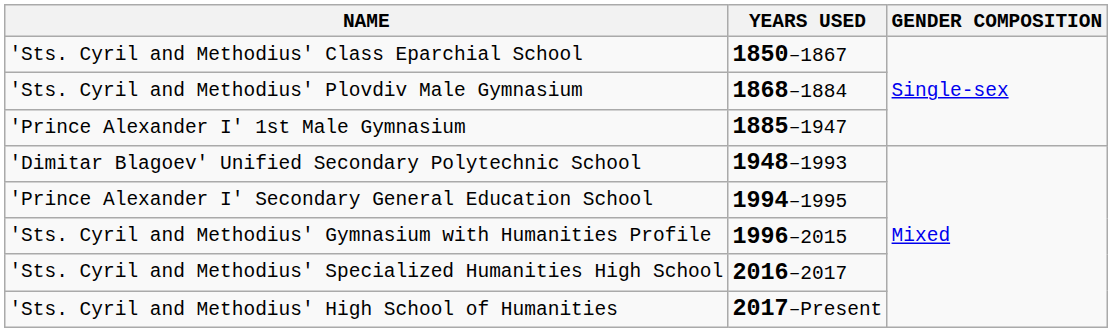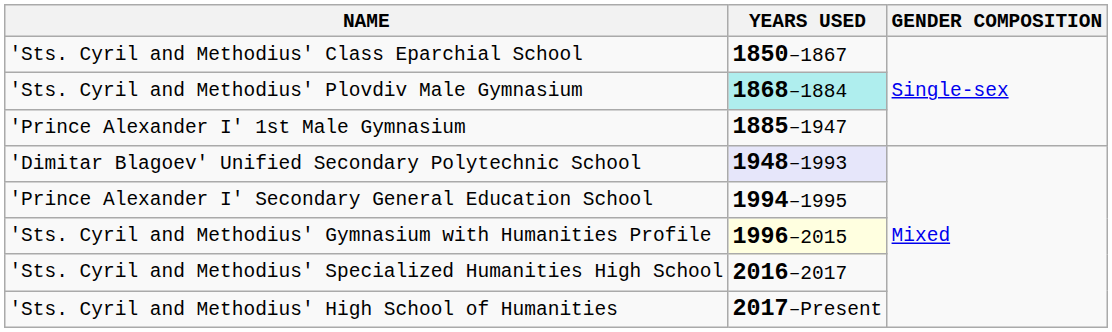(790, 91) no background -> (790, 91) paleturquoise background
(790, 164) no background -> (790, 164) lavender background
(790, 236) no background -> (790, 236) lightyellow background
